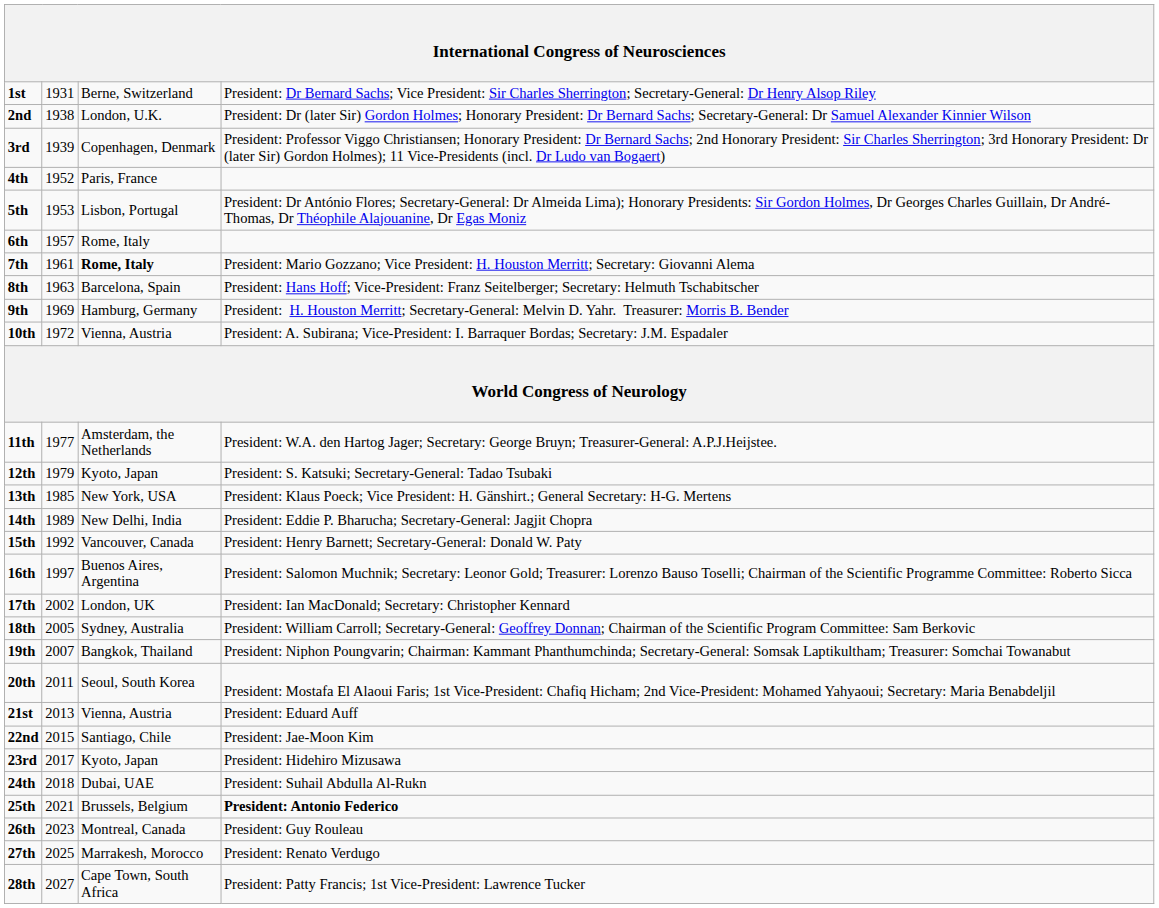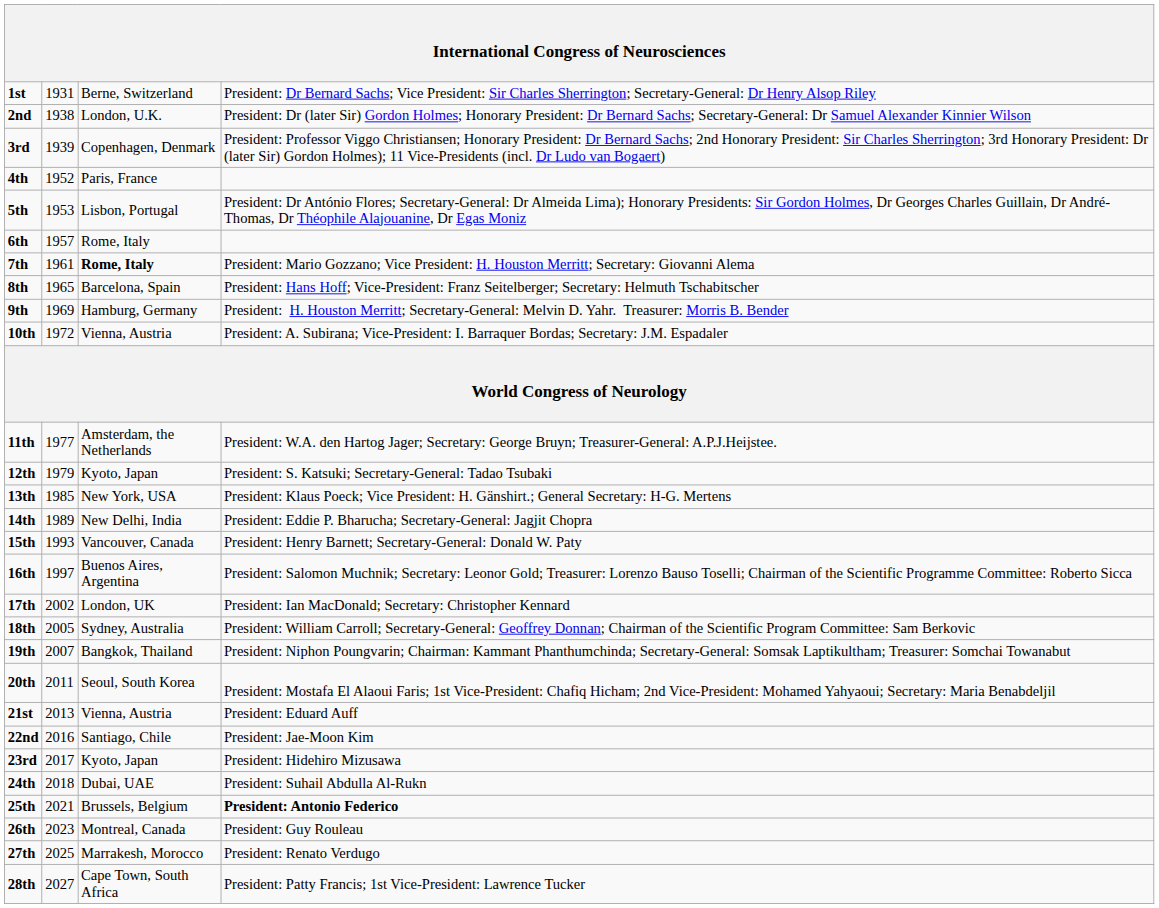(60, 287) 1963 -> (60, 287) 1965
(60, 542) 1992 -> (60, 542) 1993
(60, 737) 2015 -> (60, 737) 2016
